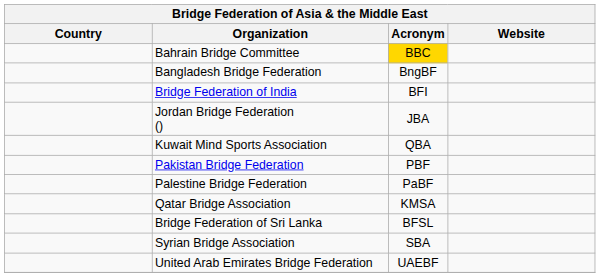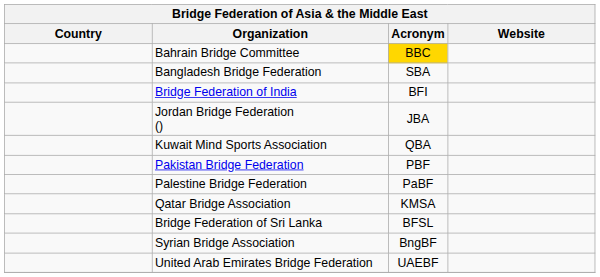(418, 72) BngBF -> (418, 72) SBA
(418, 243) SBA -> (418, 243) BngBF
